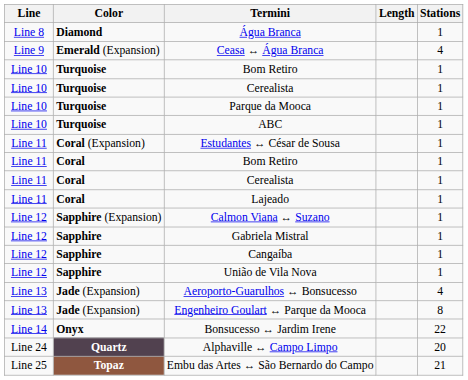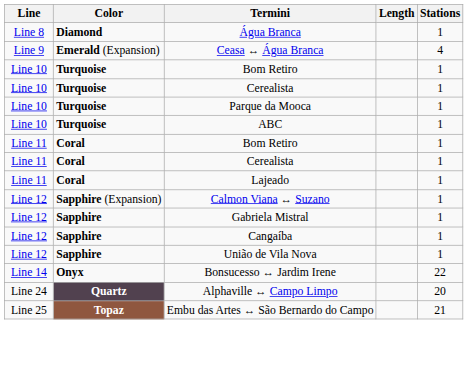- row: (101, 143)
- row: (98, 291)
- row: (98, 310)
